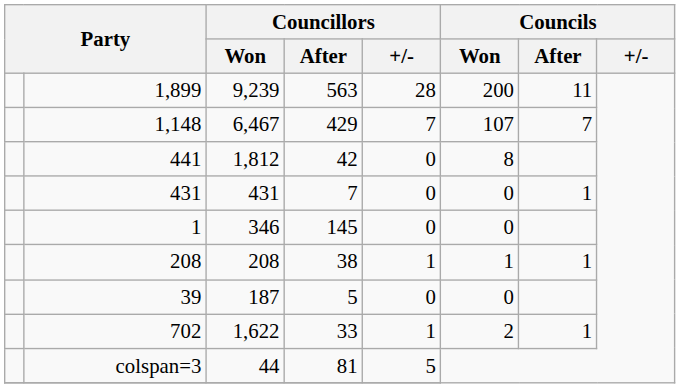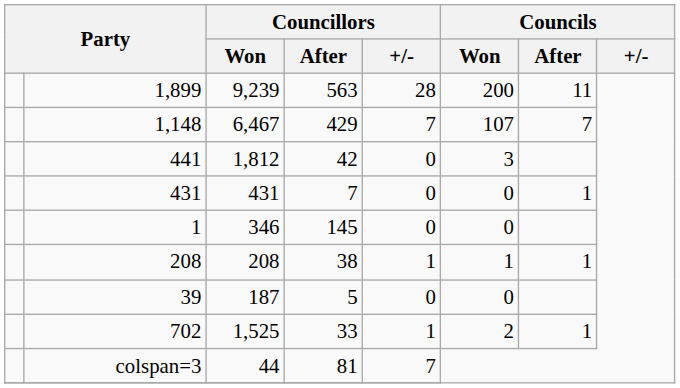(509, 159) 8 -> (509, 159) 3
(256, 330) 1,622 -> (256, 330) 1,525
(431, 365) 5 -> (431, 365) 7
